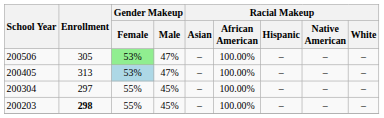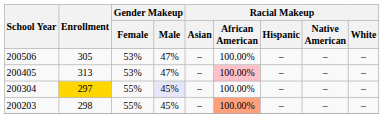(133, 57) lightgreen background -> (133, 57) no background
(133, 73) lightblue background -> (133, 73) no background
(237, 73) no background -> (237, 73) pink background
(85, 89) no background -> (85, 89) gold background
(170, 89) no background -> (170, 89) lavender background
(85, 105) bold -> (85, 105) normal
(237, 105) no background -> (237, 105) lightsalmon background
